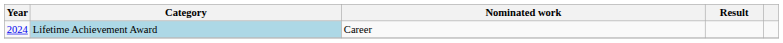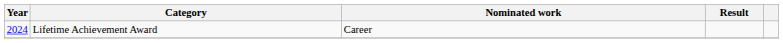(95, 29) lightblue background -> (95, 29) no background
